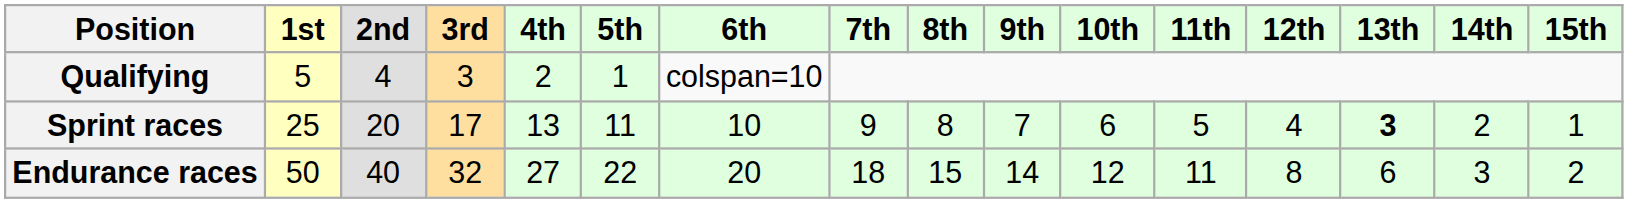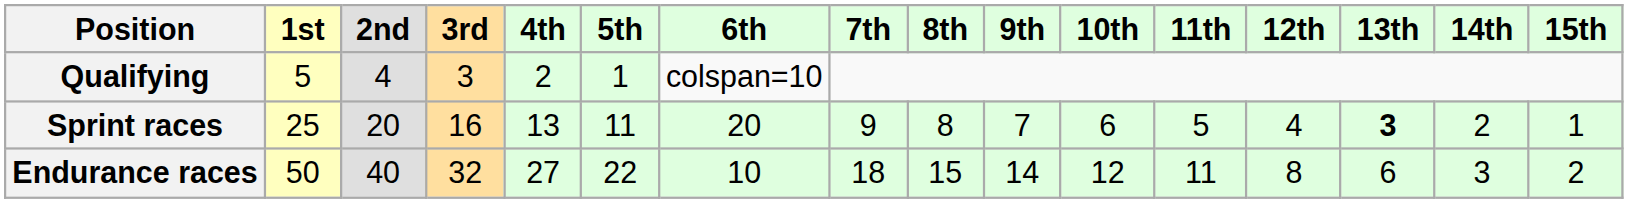(465, 125) 17 -> (465, 125) 16
(744, 125) 10 -> (744, 125) 20
(744, 173) 20 -> (744, 173) 10
